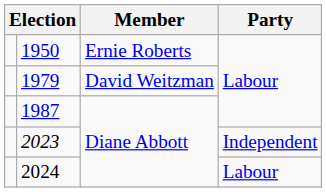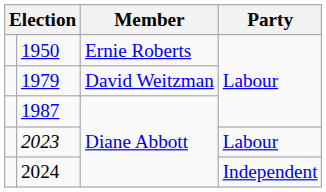(270, 141) Independent -> (250, 141) Labour
(250, 171) Labour -> (270, 171) Independent
